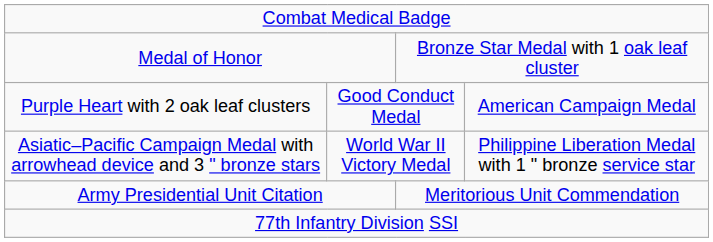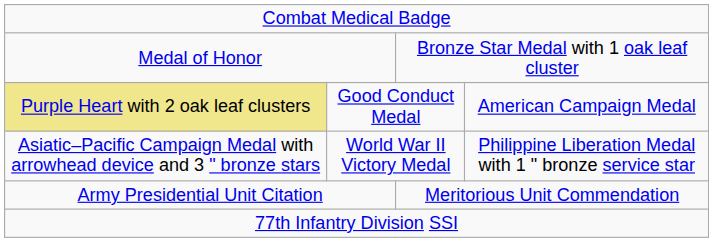(166, 106) no background -> (166, 106) khaki background
